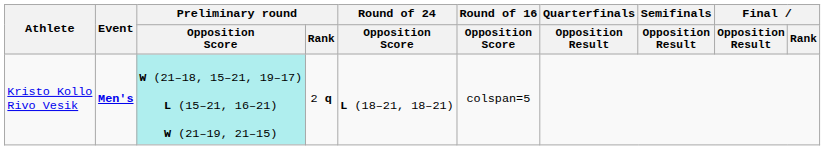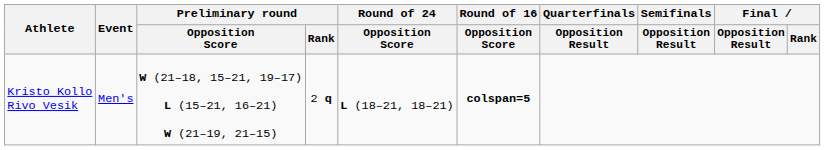(116, 99) bold -> (116, 99) normal
(221, 106) paleturquoise background -> (221, 106) no background
(498, 99) normal -> (498, 99) bold
